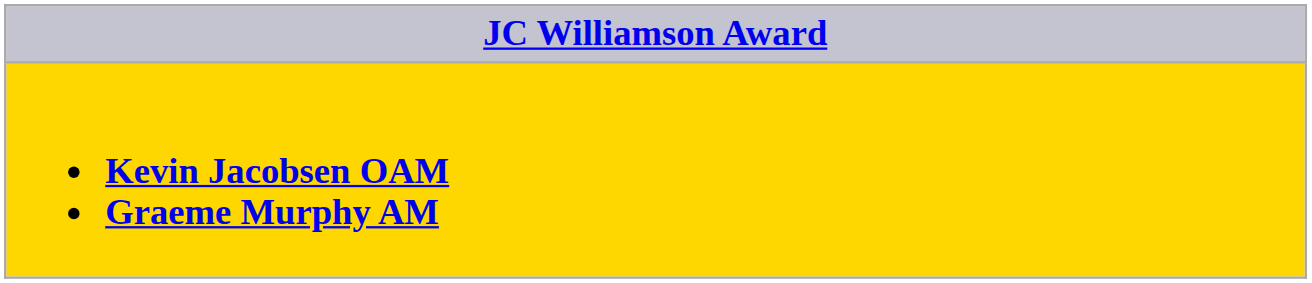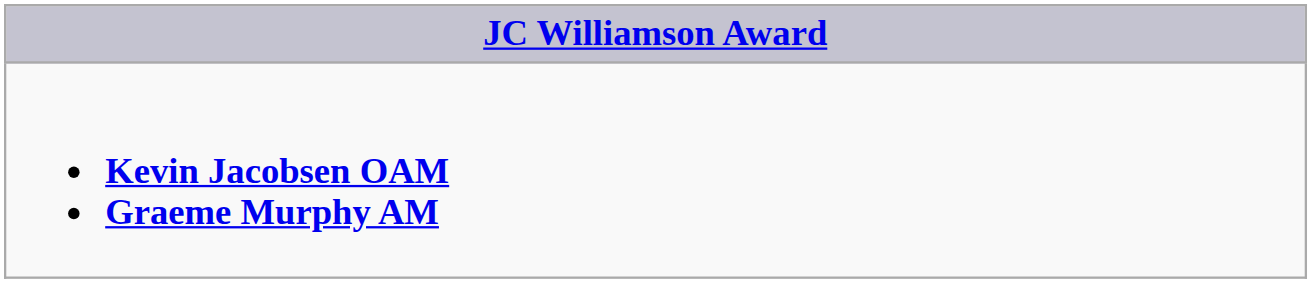(655, 191) gold background -> (655, 191) no background
